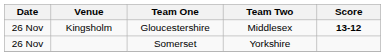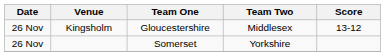(349, 28) bold -> (349, 28) normal
